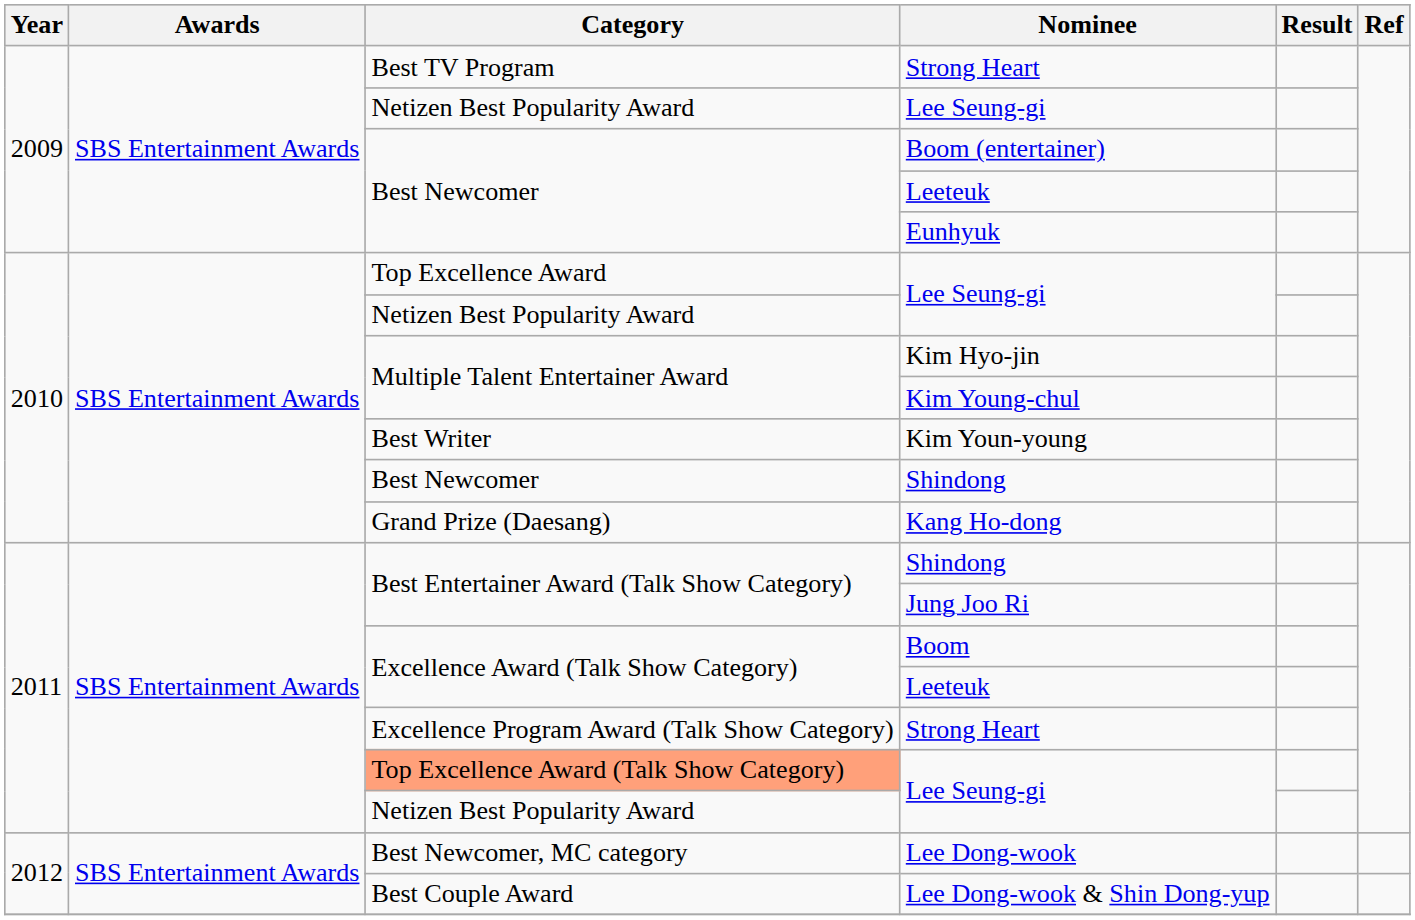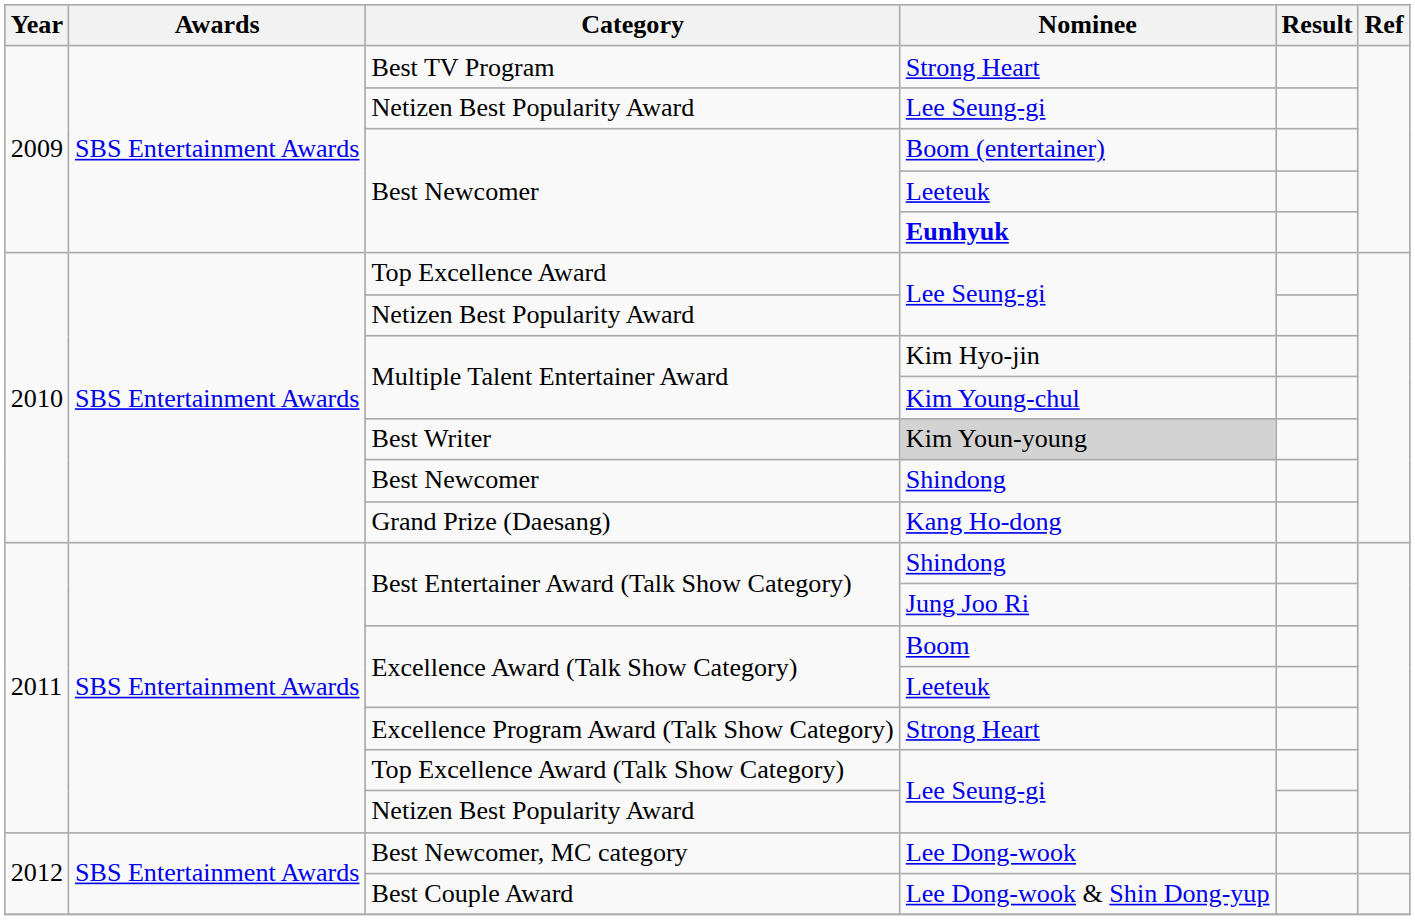(953, 231) normal -> (957, 231) bold
(996, 438) no background -> (996, 438) lightgrey background
(608, 769) lightsalmon background -> (608, 769) no background
